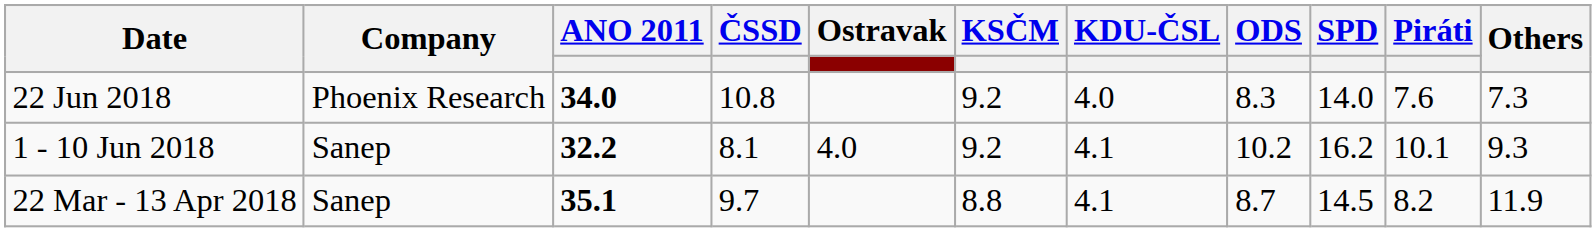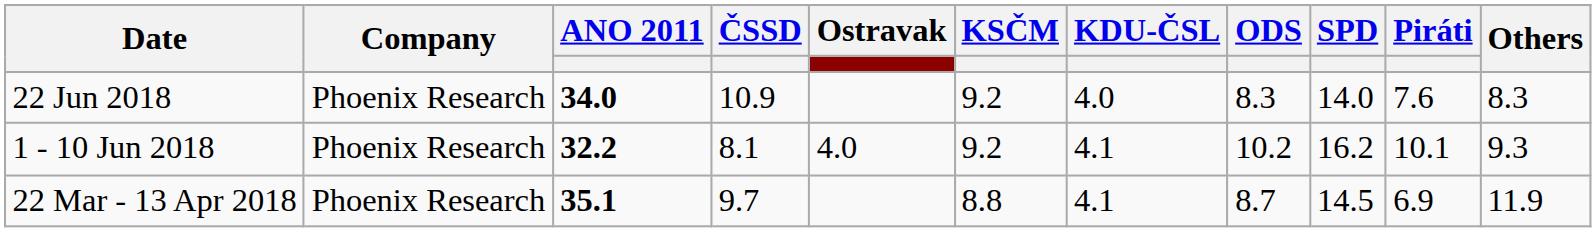(747, 96) 10.8 -> (747, 96) 10.9
(1508, 96) 7.3 -> (1508, 96) 8.3
(351, 148) Sanep -> (428, 148) Phoenix Research
(351, 199) Sanep -> (428, 199) Phoenix Research
(1414, 199) 8.2 -> (1414, 199) 6.9
